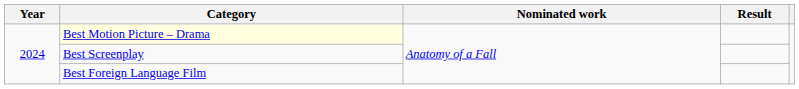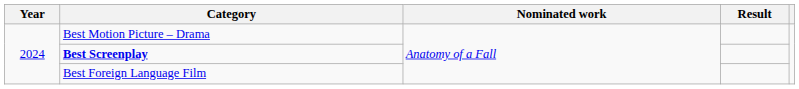(136, 34) lightyellow background -> (136, 34) no background
(103, 53) normal -> (105, 53) bold
